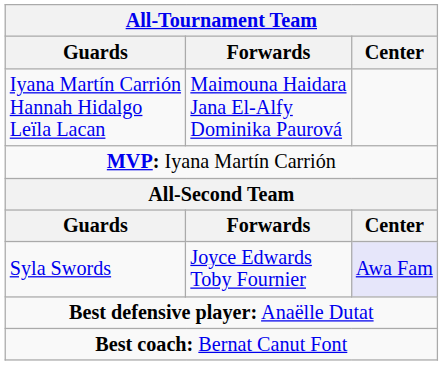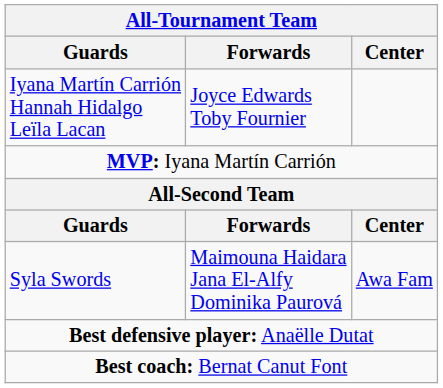(268, 107) Maimouna Haidara Jana El-Alfy Dominika Paurová -> (251, 107) Joyce Edwards Toby Fournier
(251, 269) Joyce Edwards Toby Fournier -> (268, 280) Maimouna Haidara Jana El-Alfy Dominika Paurová
(394, 269) lavender background -> (394, 280) no background
